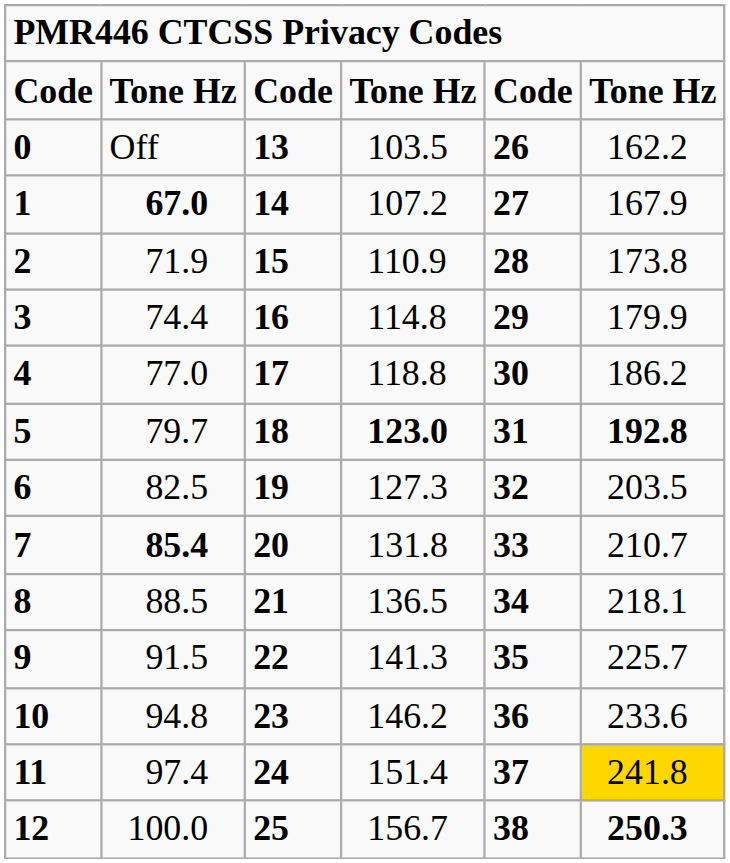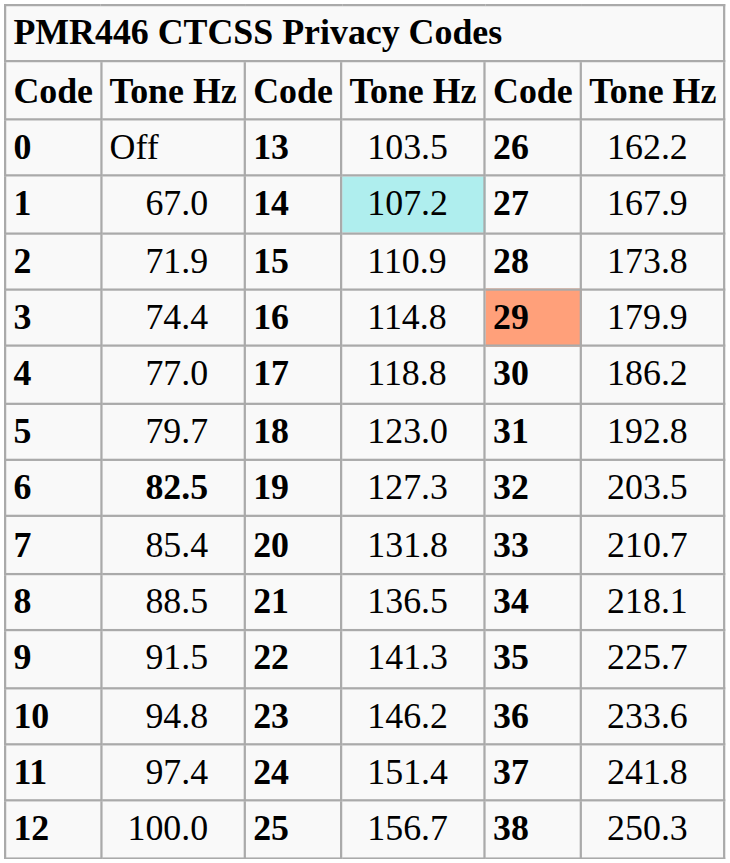(159, 203) bold -> (159, 203) normal
(399, 203) no background -> (399, 203) paleturquoise background
(511, 317) no background -> (511, 317) lightsalmon background
(399, 430) bold -> (399, 430) normal
(638, 430) bold -> (638, 430) normal
(159, 487) normal -> (159, 487) bold
(159, 544) bold -> (159, 544) normal
(638, 771) gold background -> (638, 771) no background
(638, 828) bold -> (638, 828) normal
